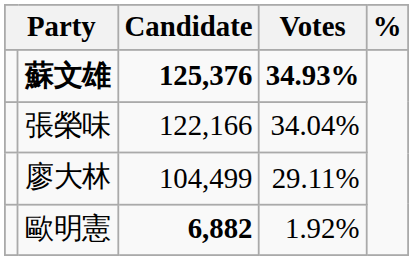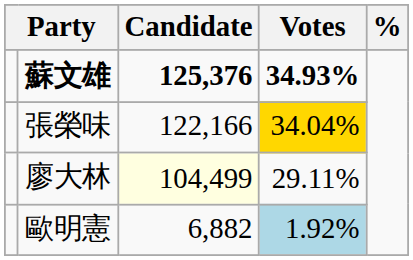(315, 126) no background -> (315, 126) gold background
(206, 177) no background -> (206, 177) lightyellow background
(220, 228) bold -> (220, 228) normal
(322, 228) no background -> (322, 228) lightblue background
